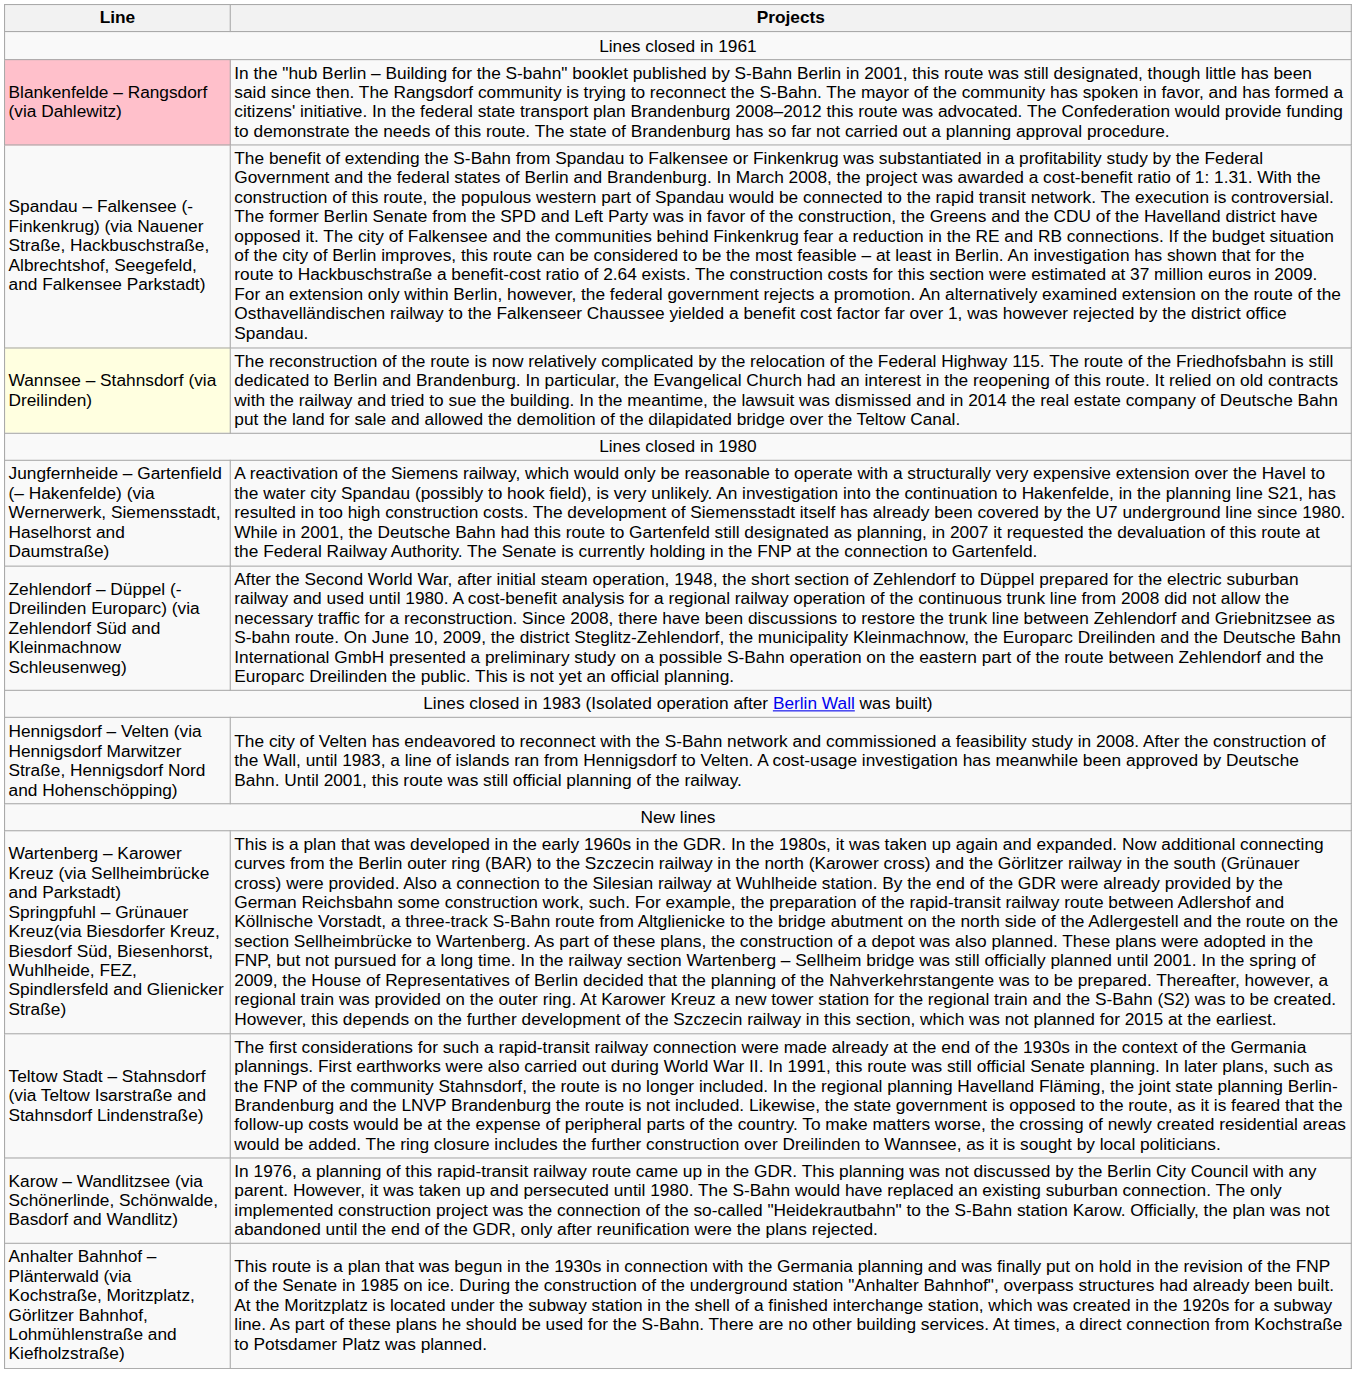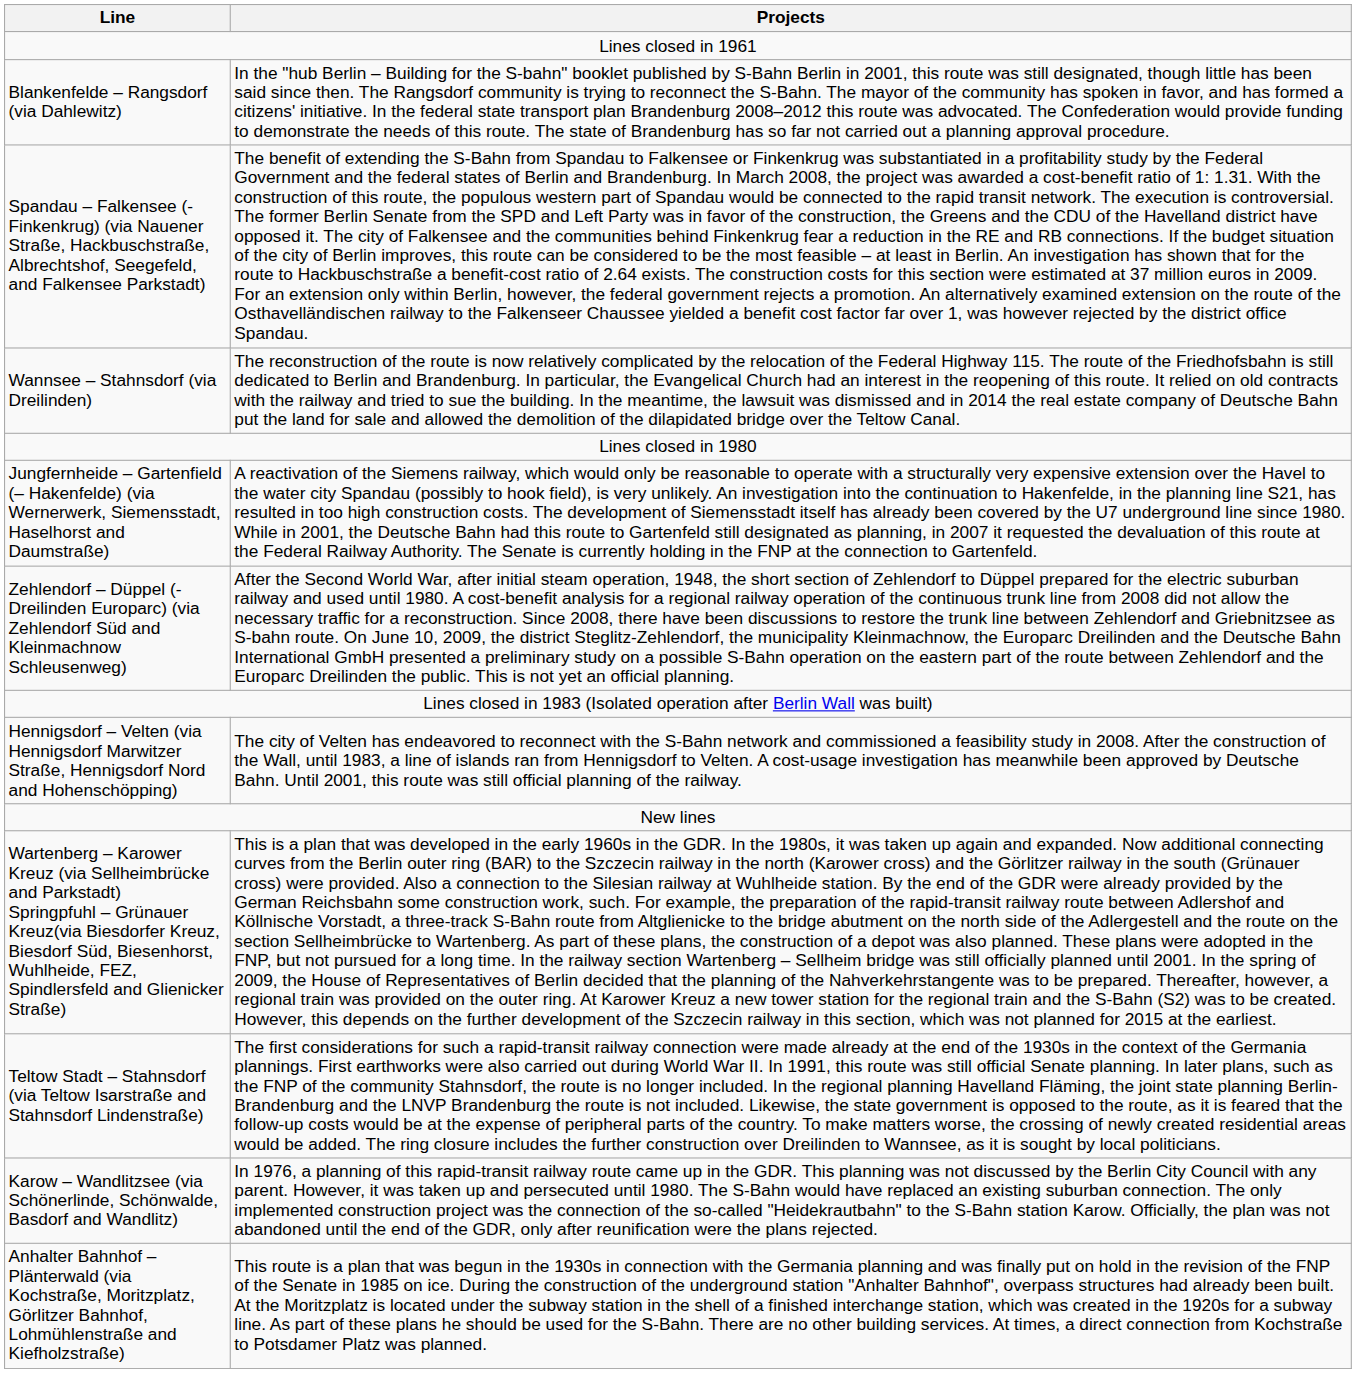(108, 102) pink background -> (108, 102) no background
(112, 390) lightyellow background -> (112, 390) no background
